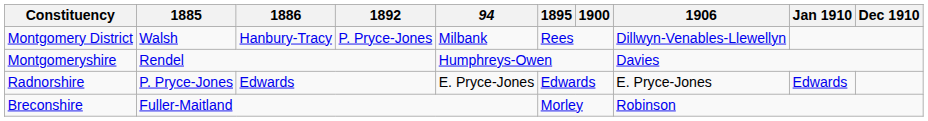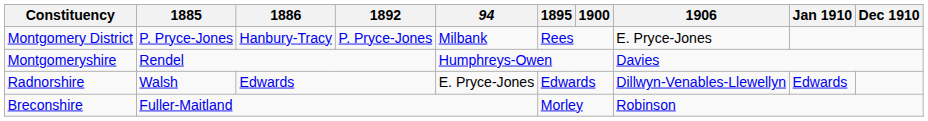(159, 37) Walsh -> (186, 37) P. Pryce-Jones
(701, 37) Dillwyn-Venables-Llewellyn -> (664, 37) E. Pryce-Jones
(186, 82) P. Pryce-Jones -> (159, 82) Walsh
(664, 82) E. Pryce-Jones -> (701, 82) Dillwyn-Venables-Llewellyn
